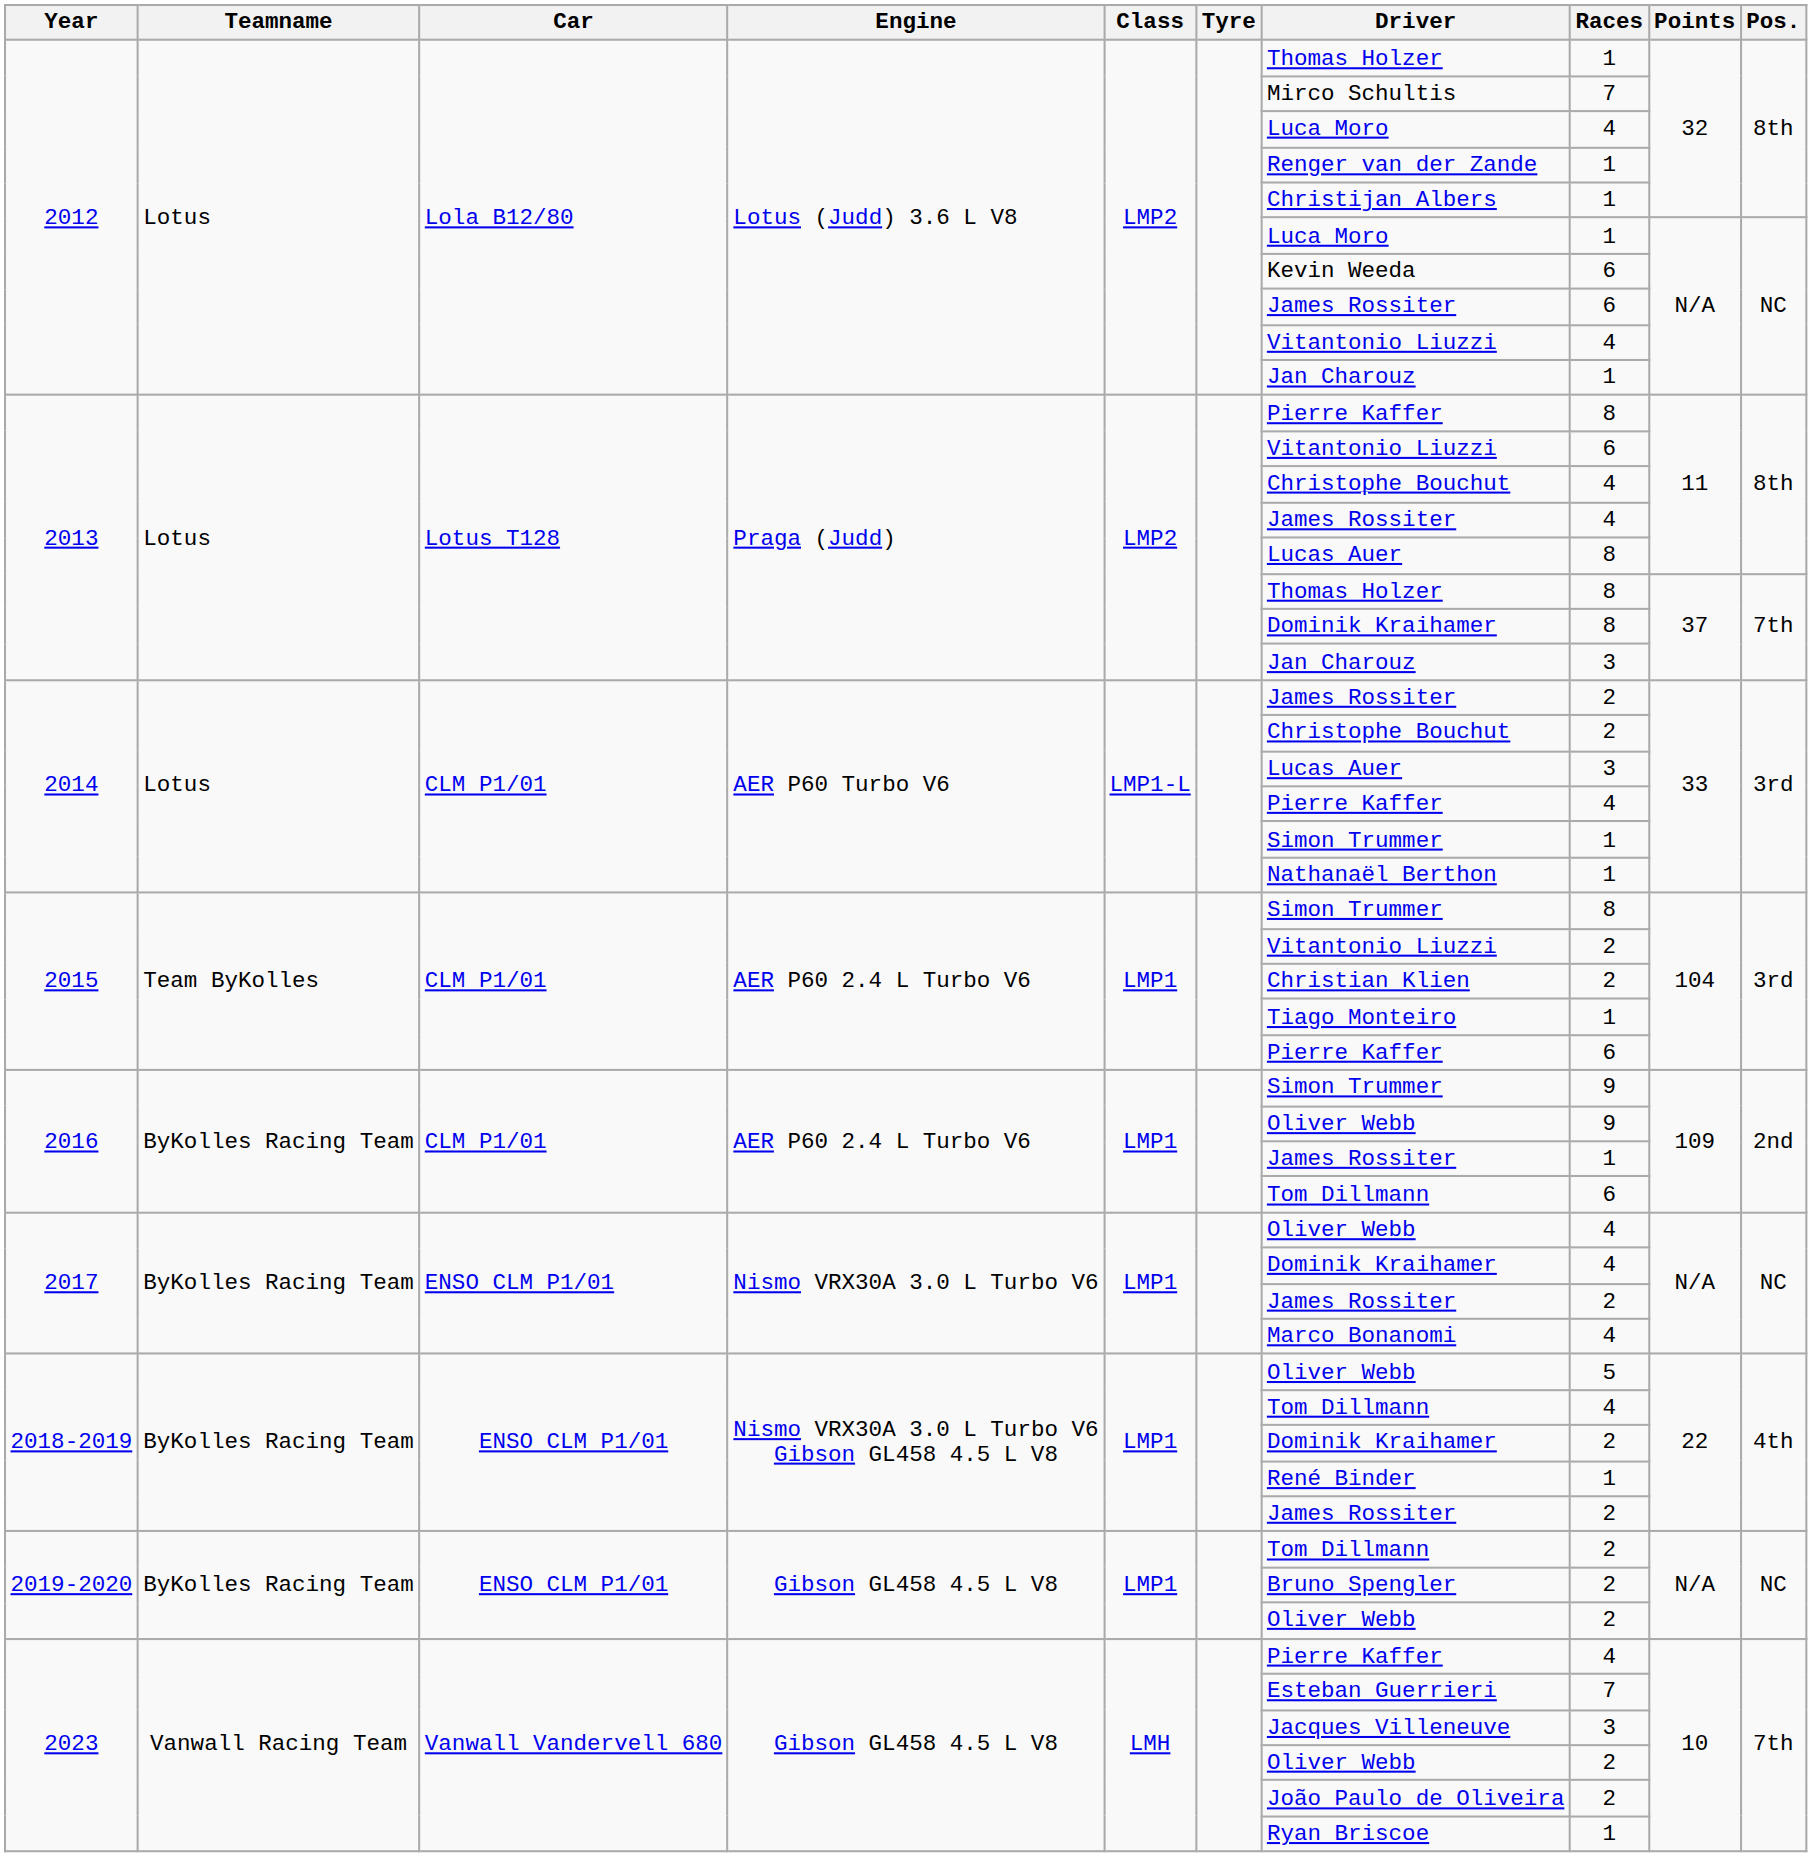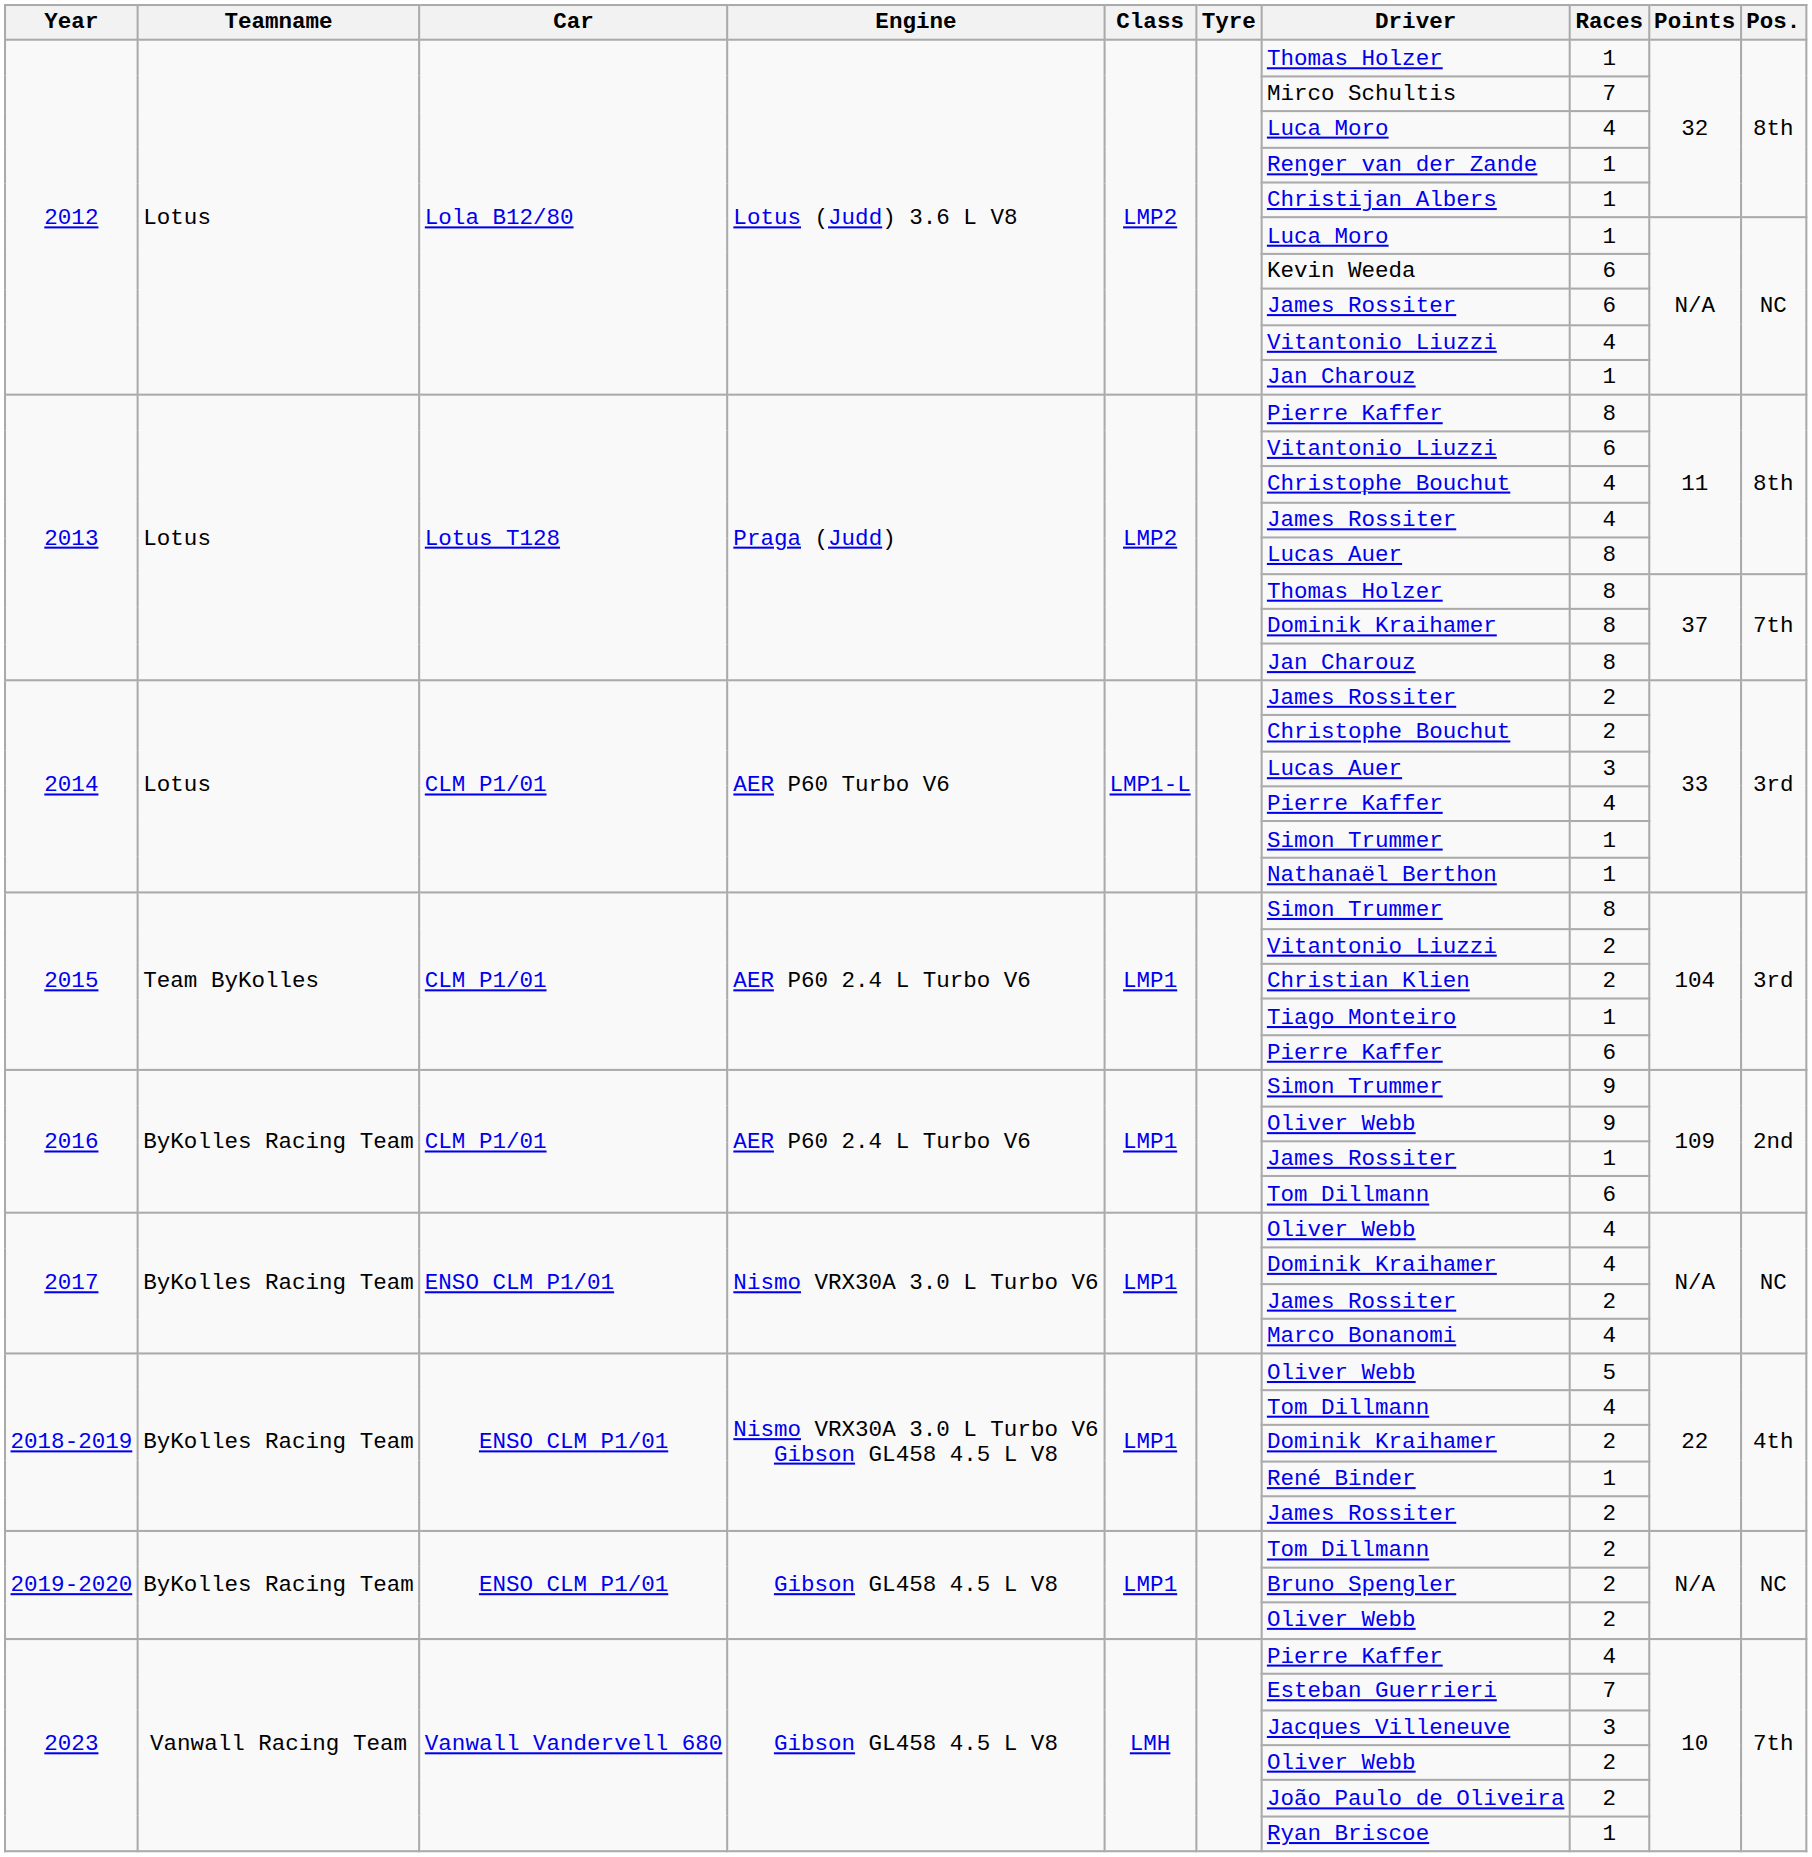(1609, 662) 3 -> (1609, 662) 8
